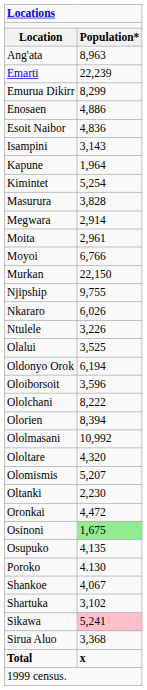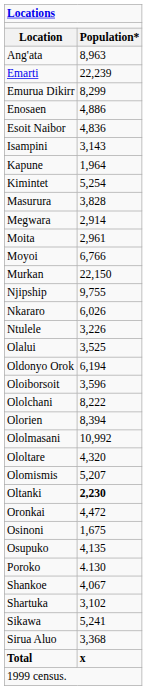(93, 493) normal -> (93, 493) bold
(93, 530) lightgreen background -> (93, 530) no background
(93, 621) pink background -> (93, 621) no background
